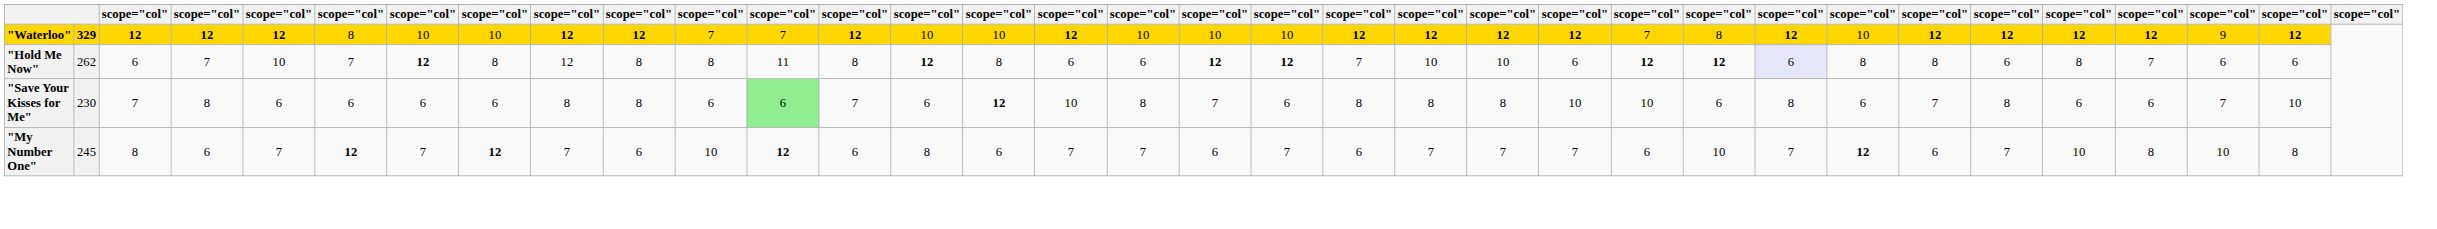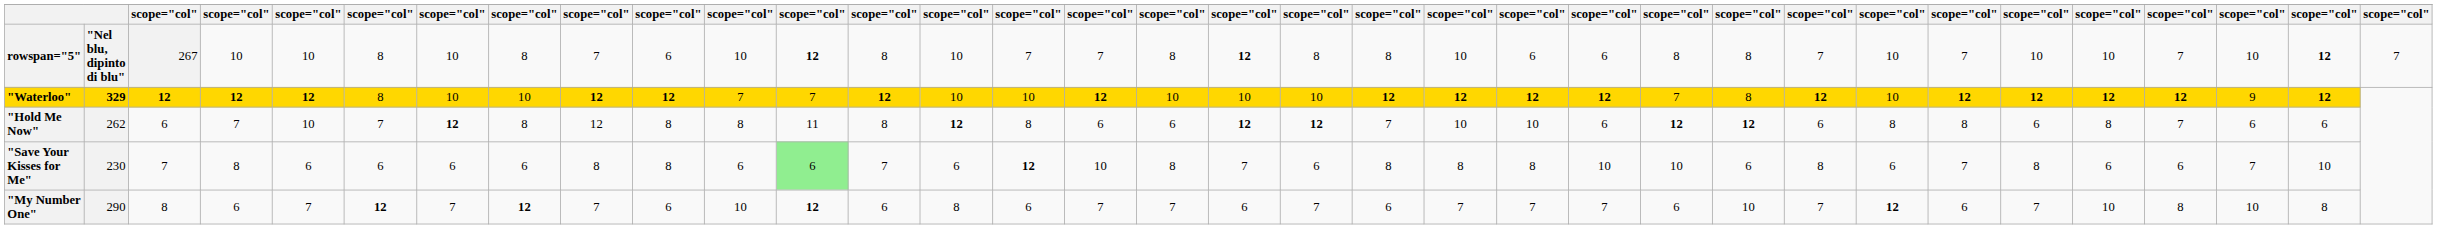+ row: (44, 55)
(1791, 61) lavender background -> (1820, 124) no background
(86, 151) 245 -> (116, 207) 290
